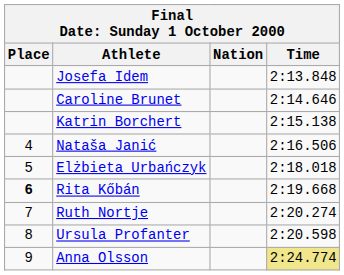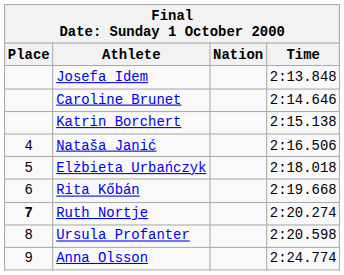(29, 191) bold -> (29, 191) normal
(29, 213) normal -> (29, 213) bold
(303, 259) khaki background -> (303, 259) no background
